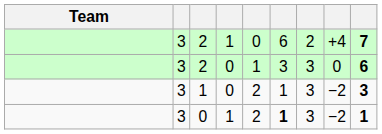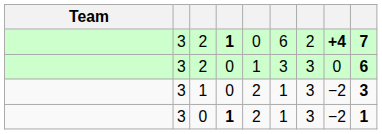(230, 41) normal -> (230, 41) bold
(337, 41) normal -> (337, 41) bold
(230, 116) normal -> (230, 116) bold
(283, 116) bold -> (283, 116) normal
